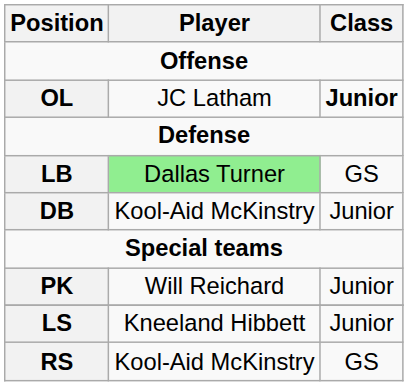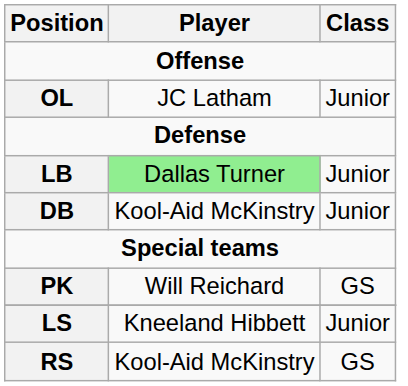(362, 98) bold -> (358, 98) normal
(362, 173) GS -> (358, 173) Junior
(362, 286) Junior -> (358, 286) GS
